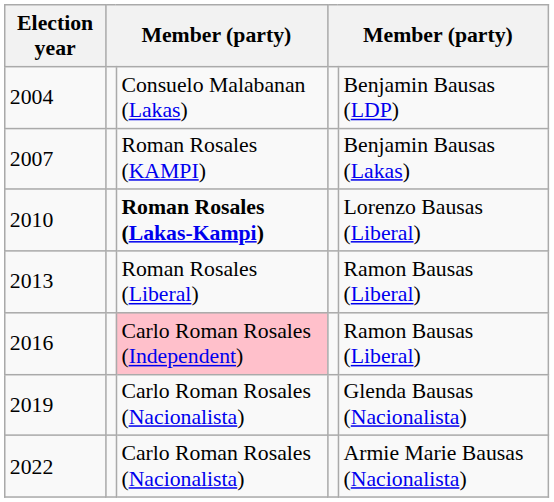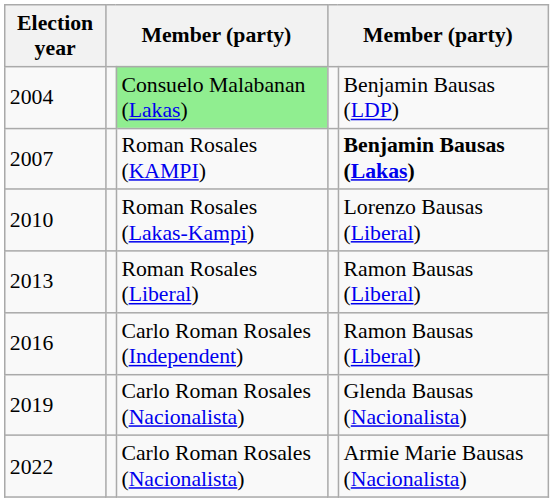(213, 97) no background -> (213, 97) lightgreen background
(419, 158) normal -> (424, 158) bold
(193, 220) bold -> (189, 220) normal
(216, 343) pink background -> (216, 343) no background
